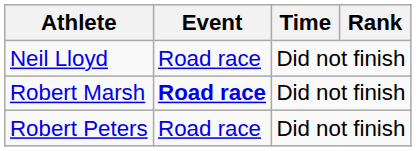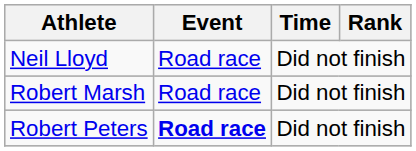(212, 93) bold -> (210, 93) normal
(210, 129) normal -> (212, 129) bold
